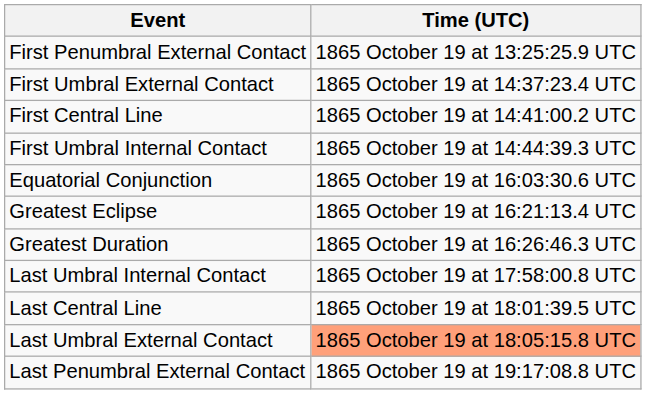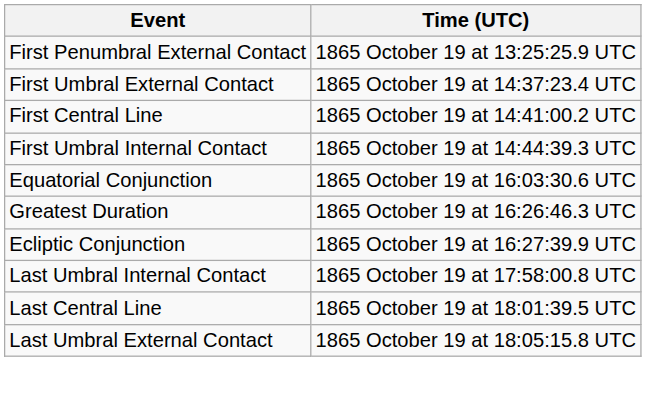- row: (83, 212)
+ row: (97, 244)
(476, 340) lightsalmon background -> (476, 340) no background
- row: (157, 372)
